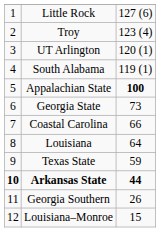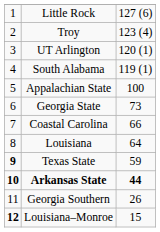(135, 87) bold -> (135, 87) normal
(13, 161) normal -> (13, 161) bold
(13, 217) normal -> (13, 217) bold
